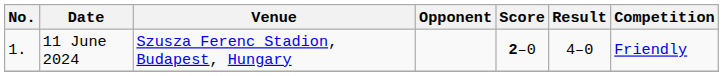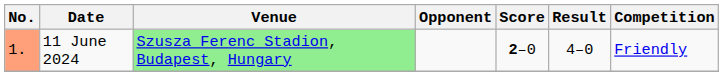(17, 51) no background -> (17, 51) lightsalmon background
(237, 51) no background -> (237, 51) lightgreen background
